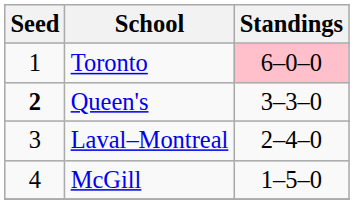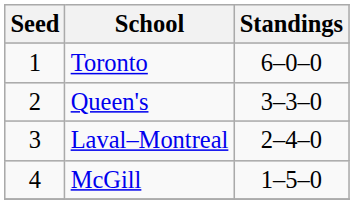(291, 62) pink background -> (291, 62) no background
(35, 101) bold -> (35, 101) normal
